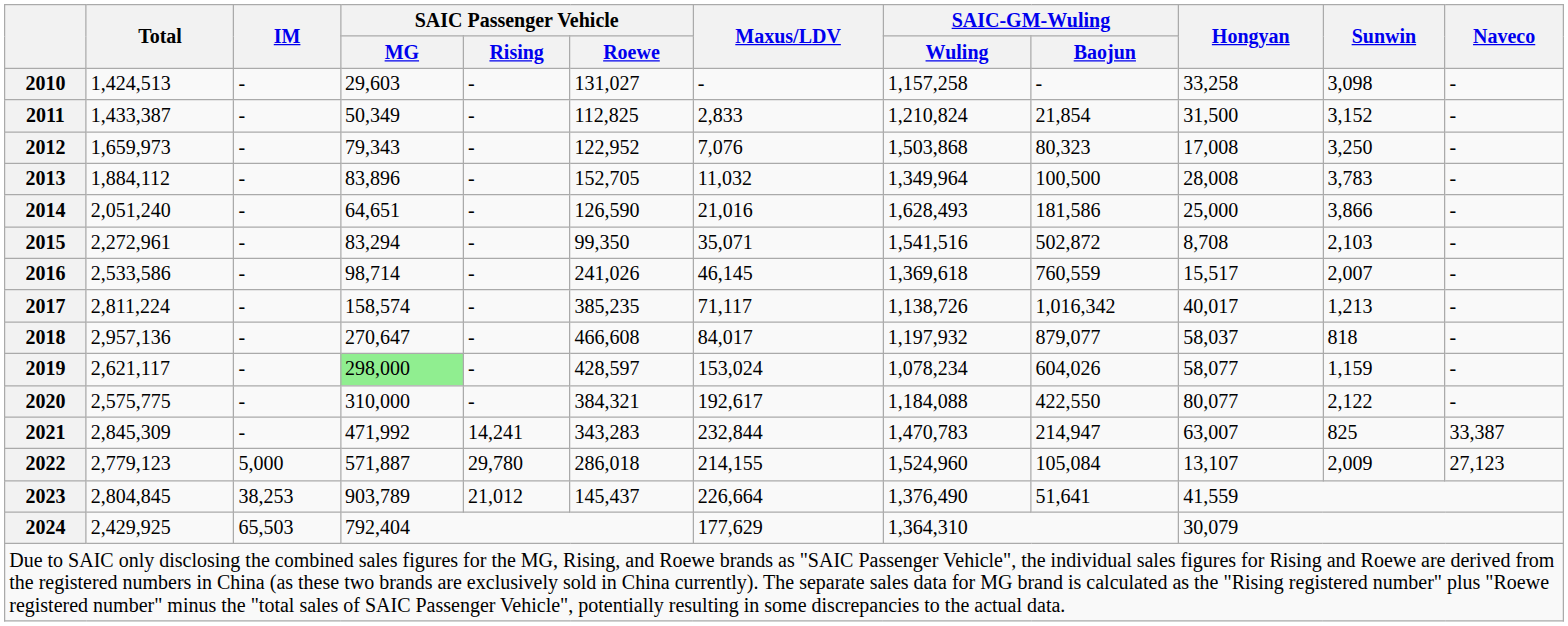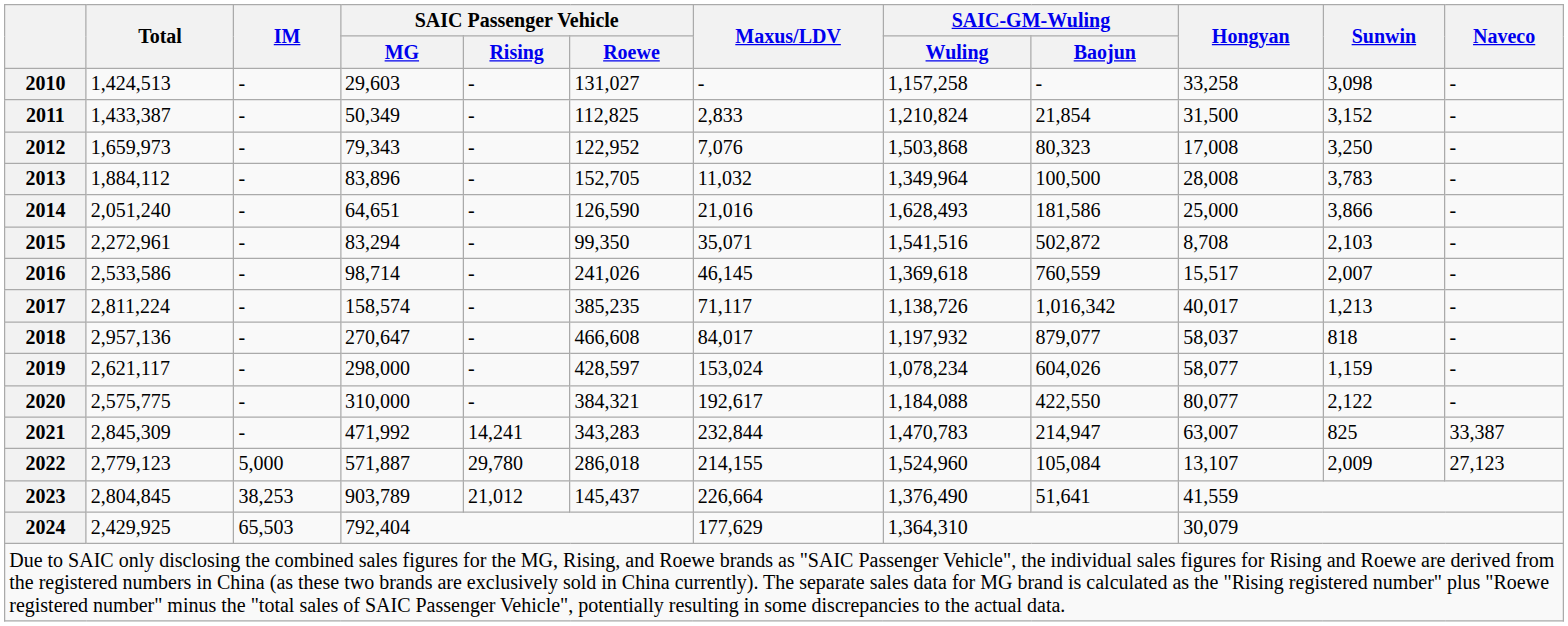(377, 369) lightgreen background -> (377, 369) no background
